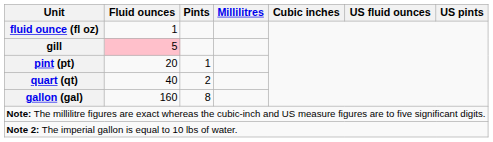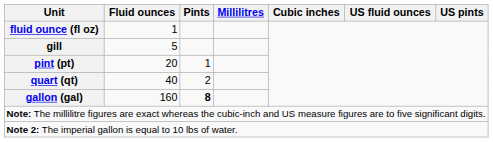(175, 47) pink background -> (175, 47) no background
(208, 98) normal -> (208, 98) bold
